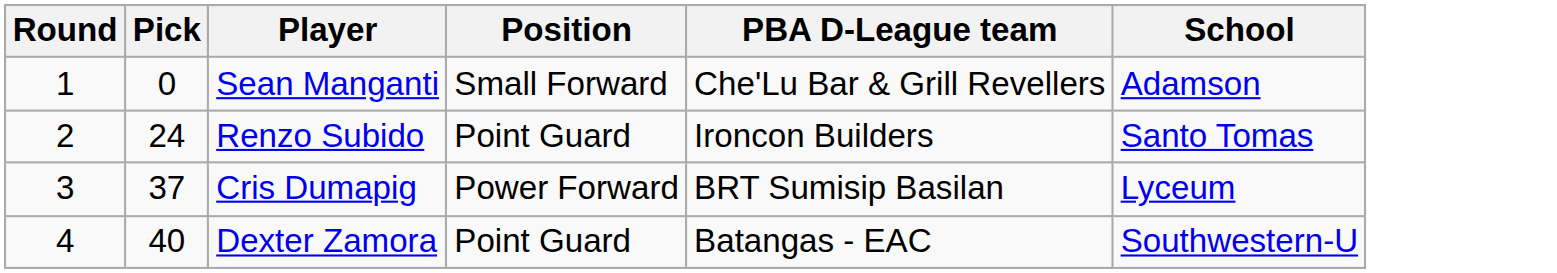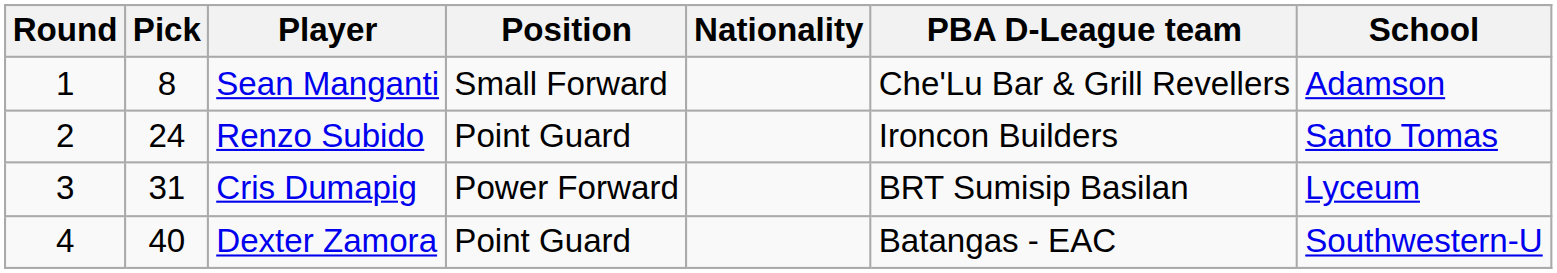+ column: (779, 30)
(167, 83) 0 -> (167, 83) 8
(167, 188) 37 -> (167, 188) 31
